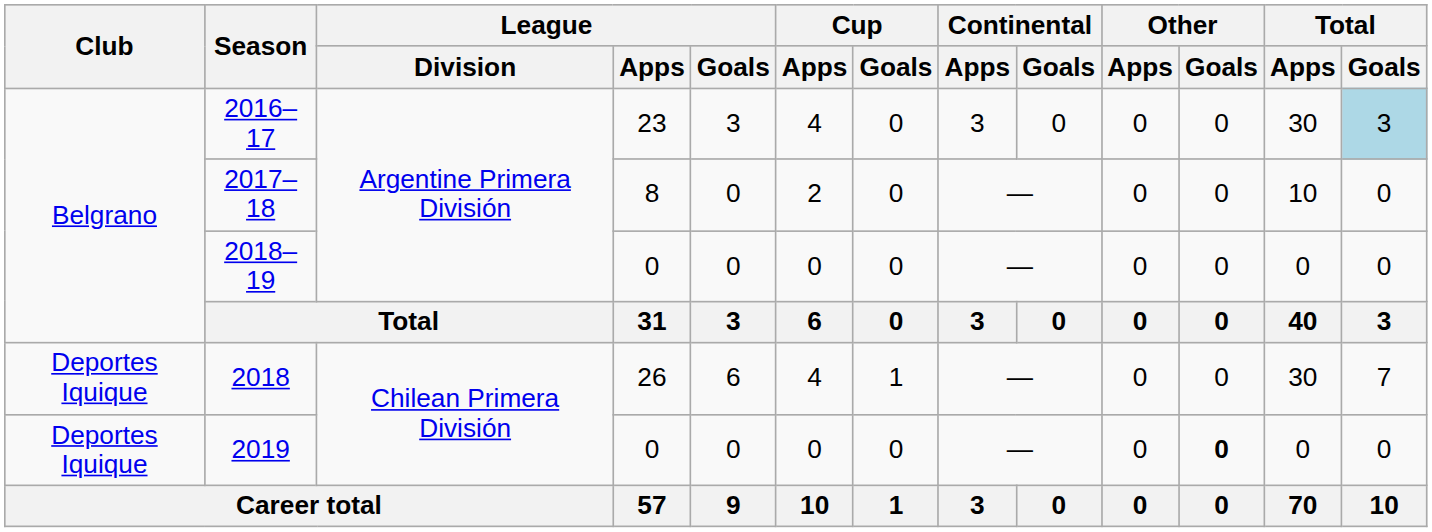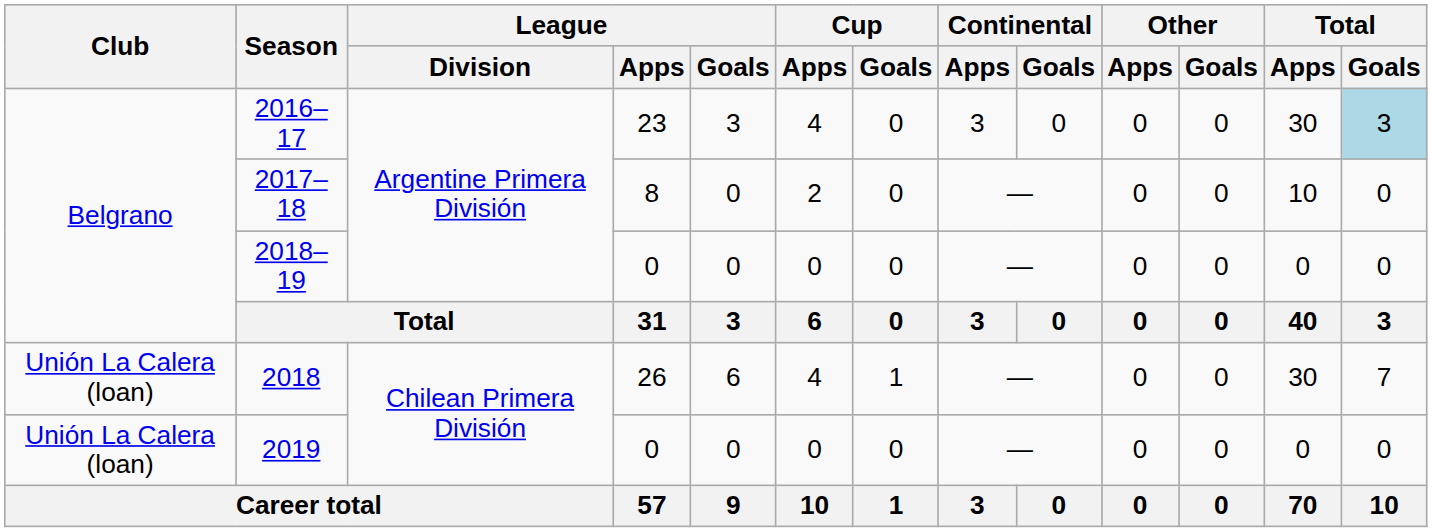(104, 378) Deportes Iquique -> (120, 378) Unión La Calera (loan)
(104, 449) Deportes Iquique -> (120, 449) Unión La Calera (loan)
(1221, 449) bold -> (1221, 449) normal
